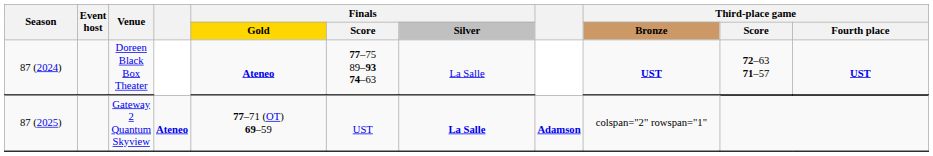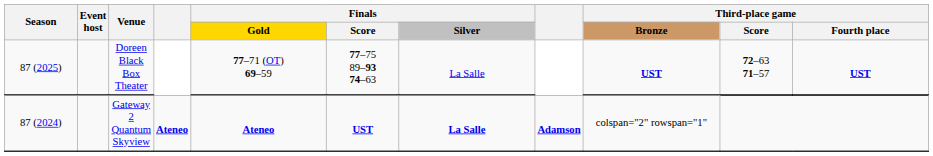(41, 67) 87 (2024) -> (41, 67) 87 (2025)
(258, 73) Ateneo -> (258, 67) 77–71 (OT) 69–59
(41, 123) 87 (2025) -> (41, 123) 87 (2024)
(258, 123) 77–71 (OT) 69–59 -> (258, 129) Ateneo
(363, 129) normal -> (363, 129) bold
